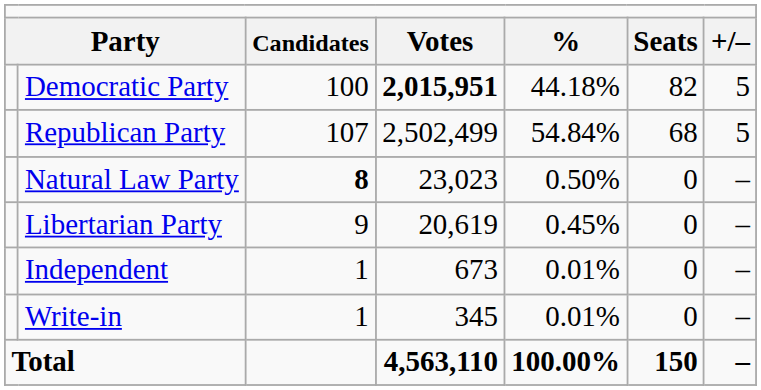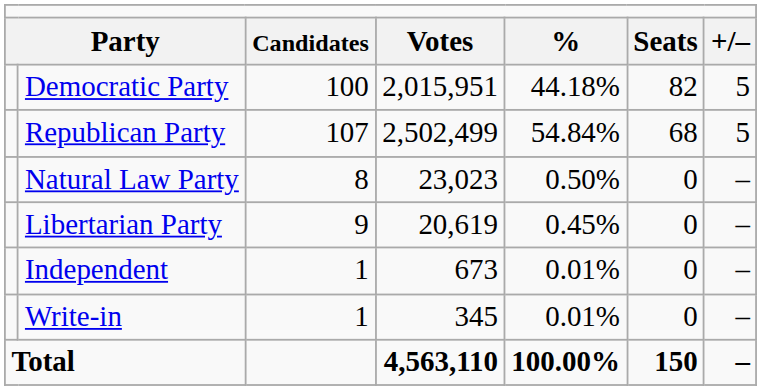(440, 86) bold -> (440, 86) normal
(362, 178) bold -> (362, 178) normal
